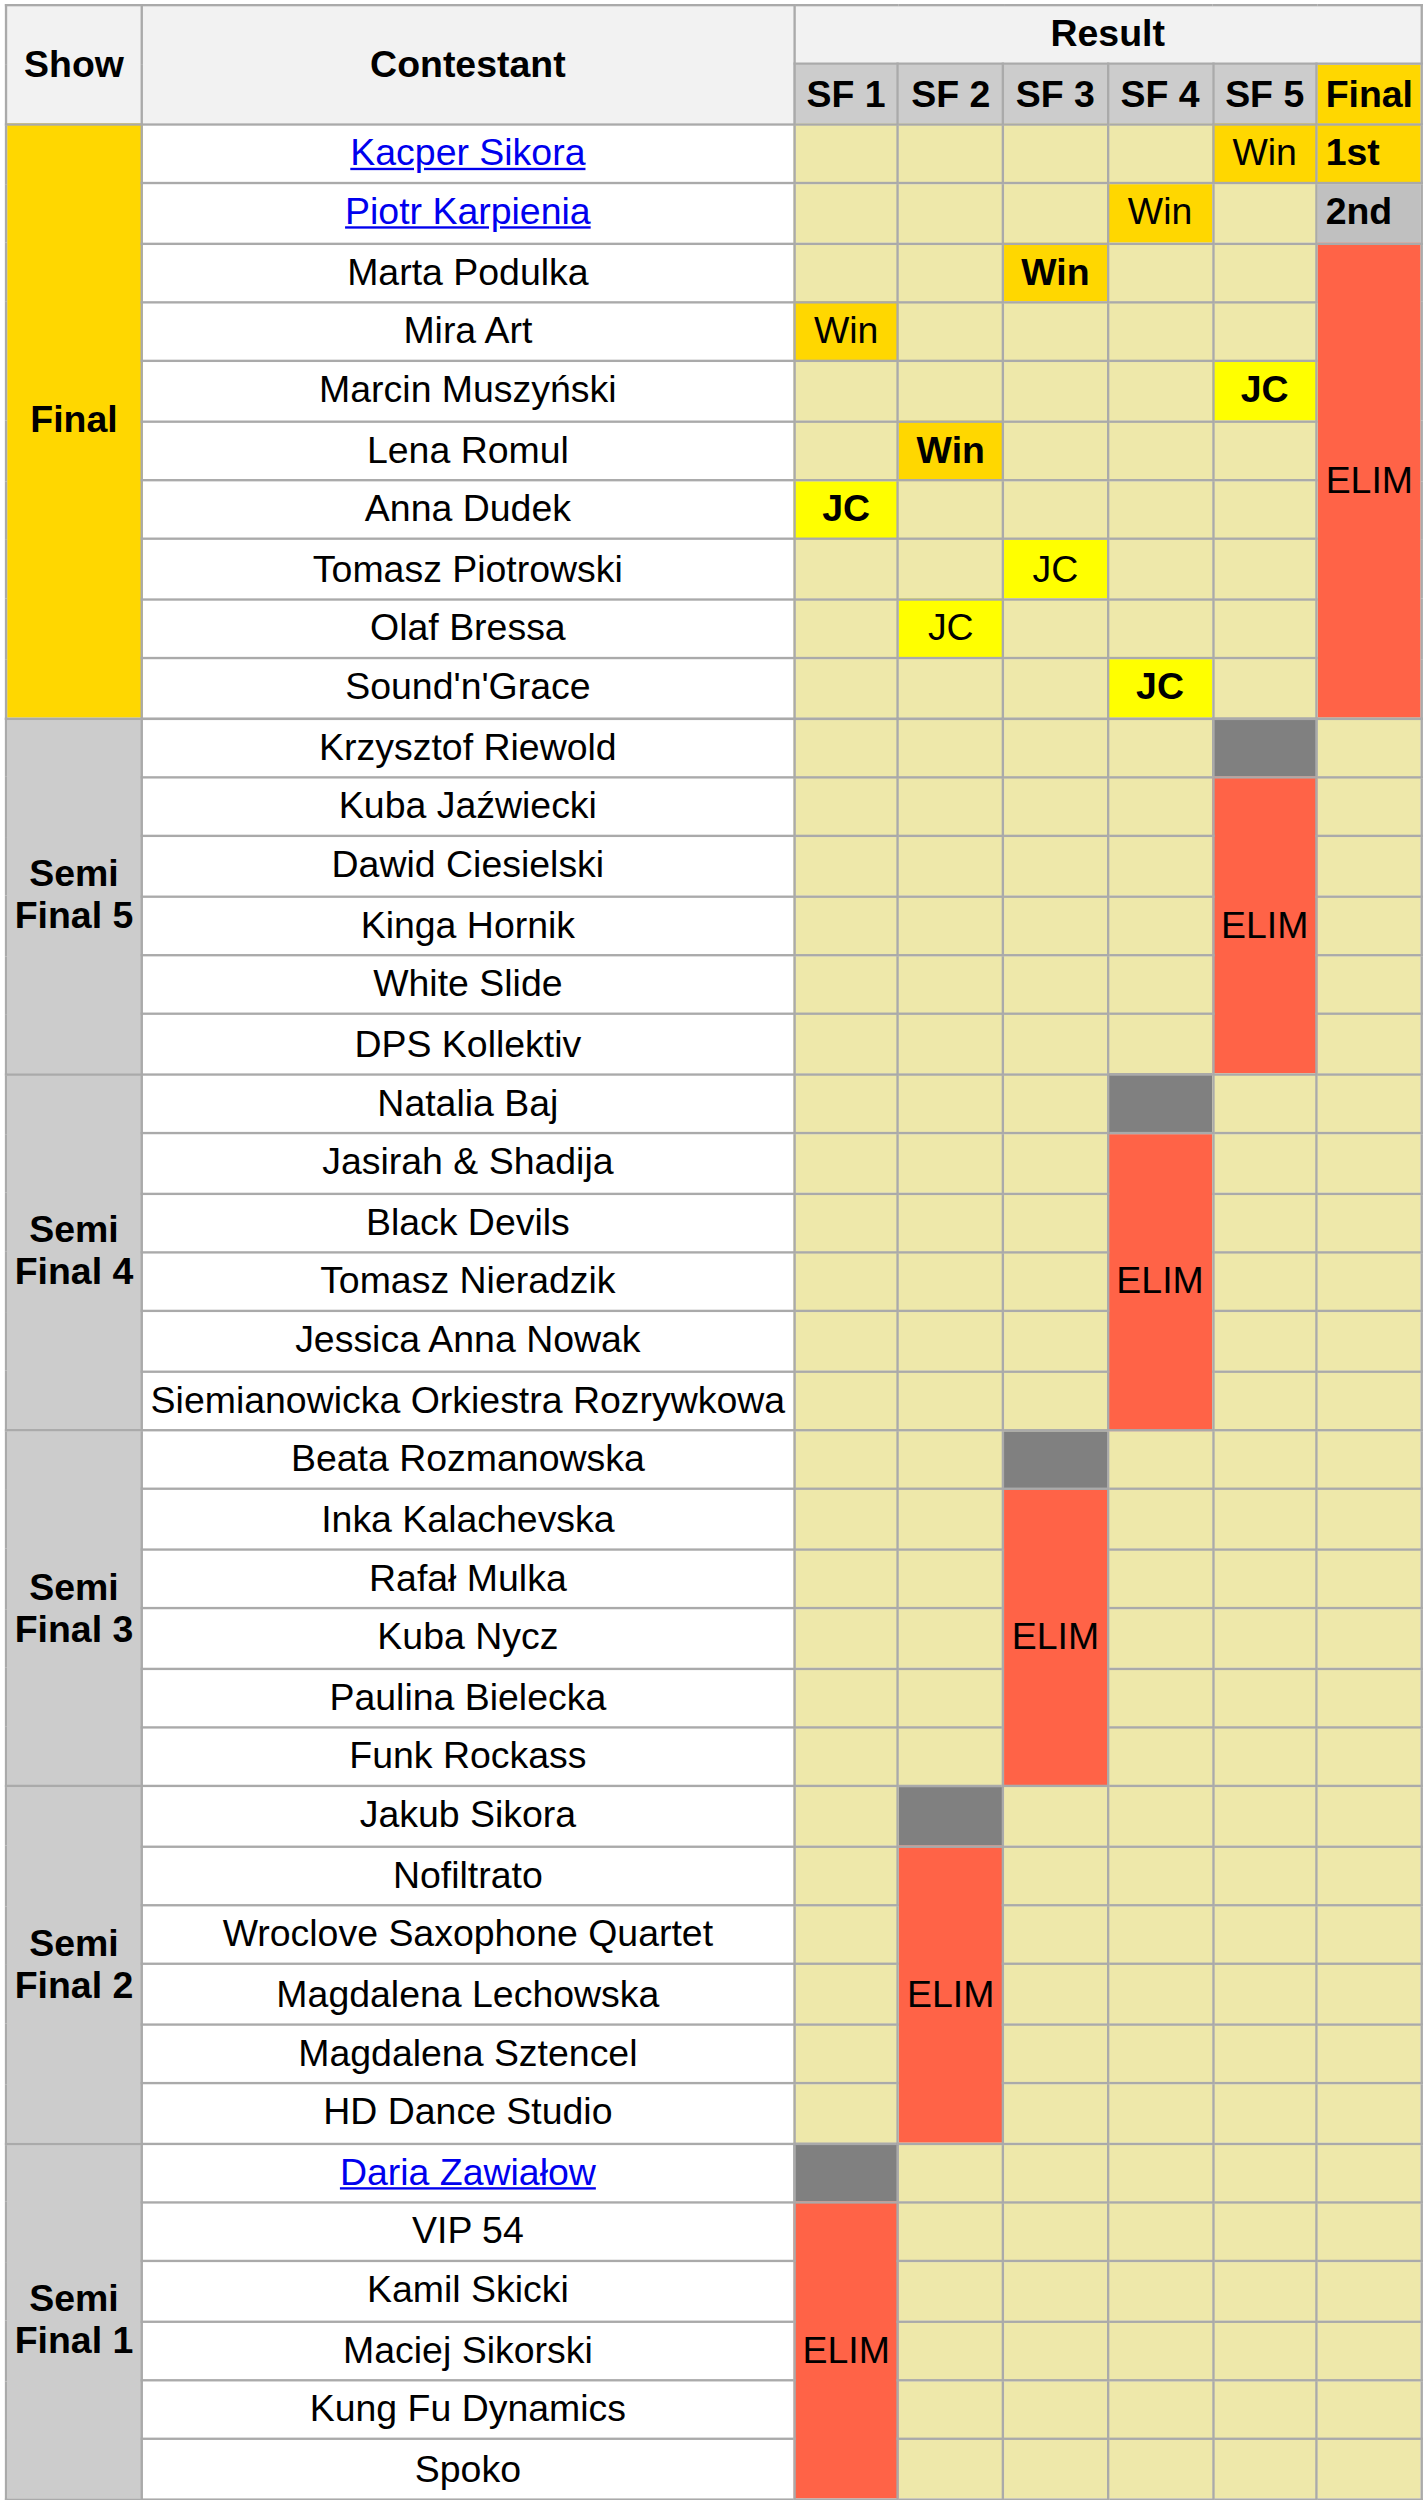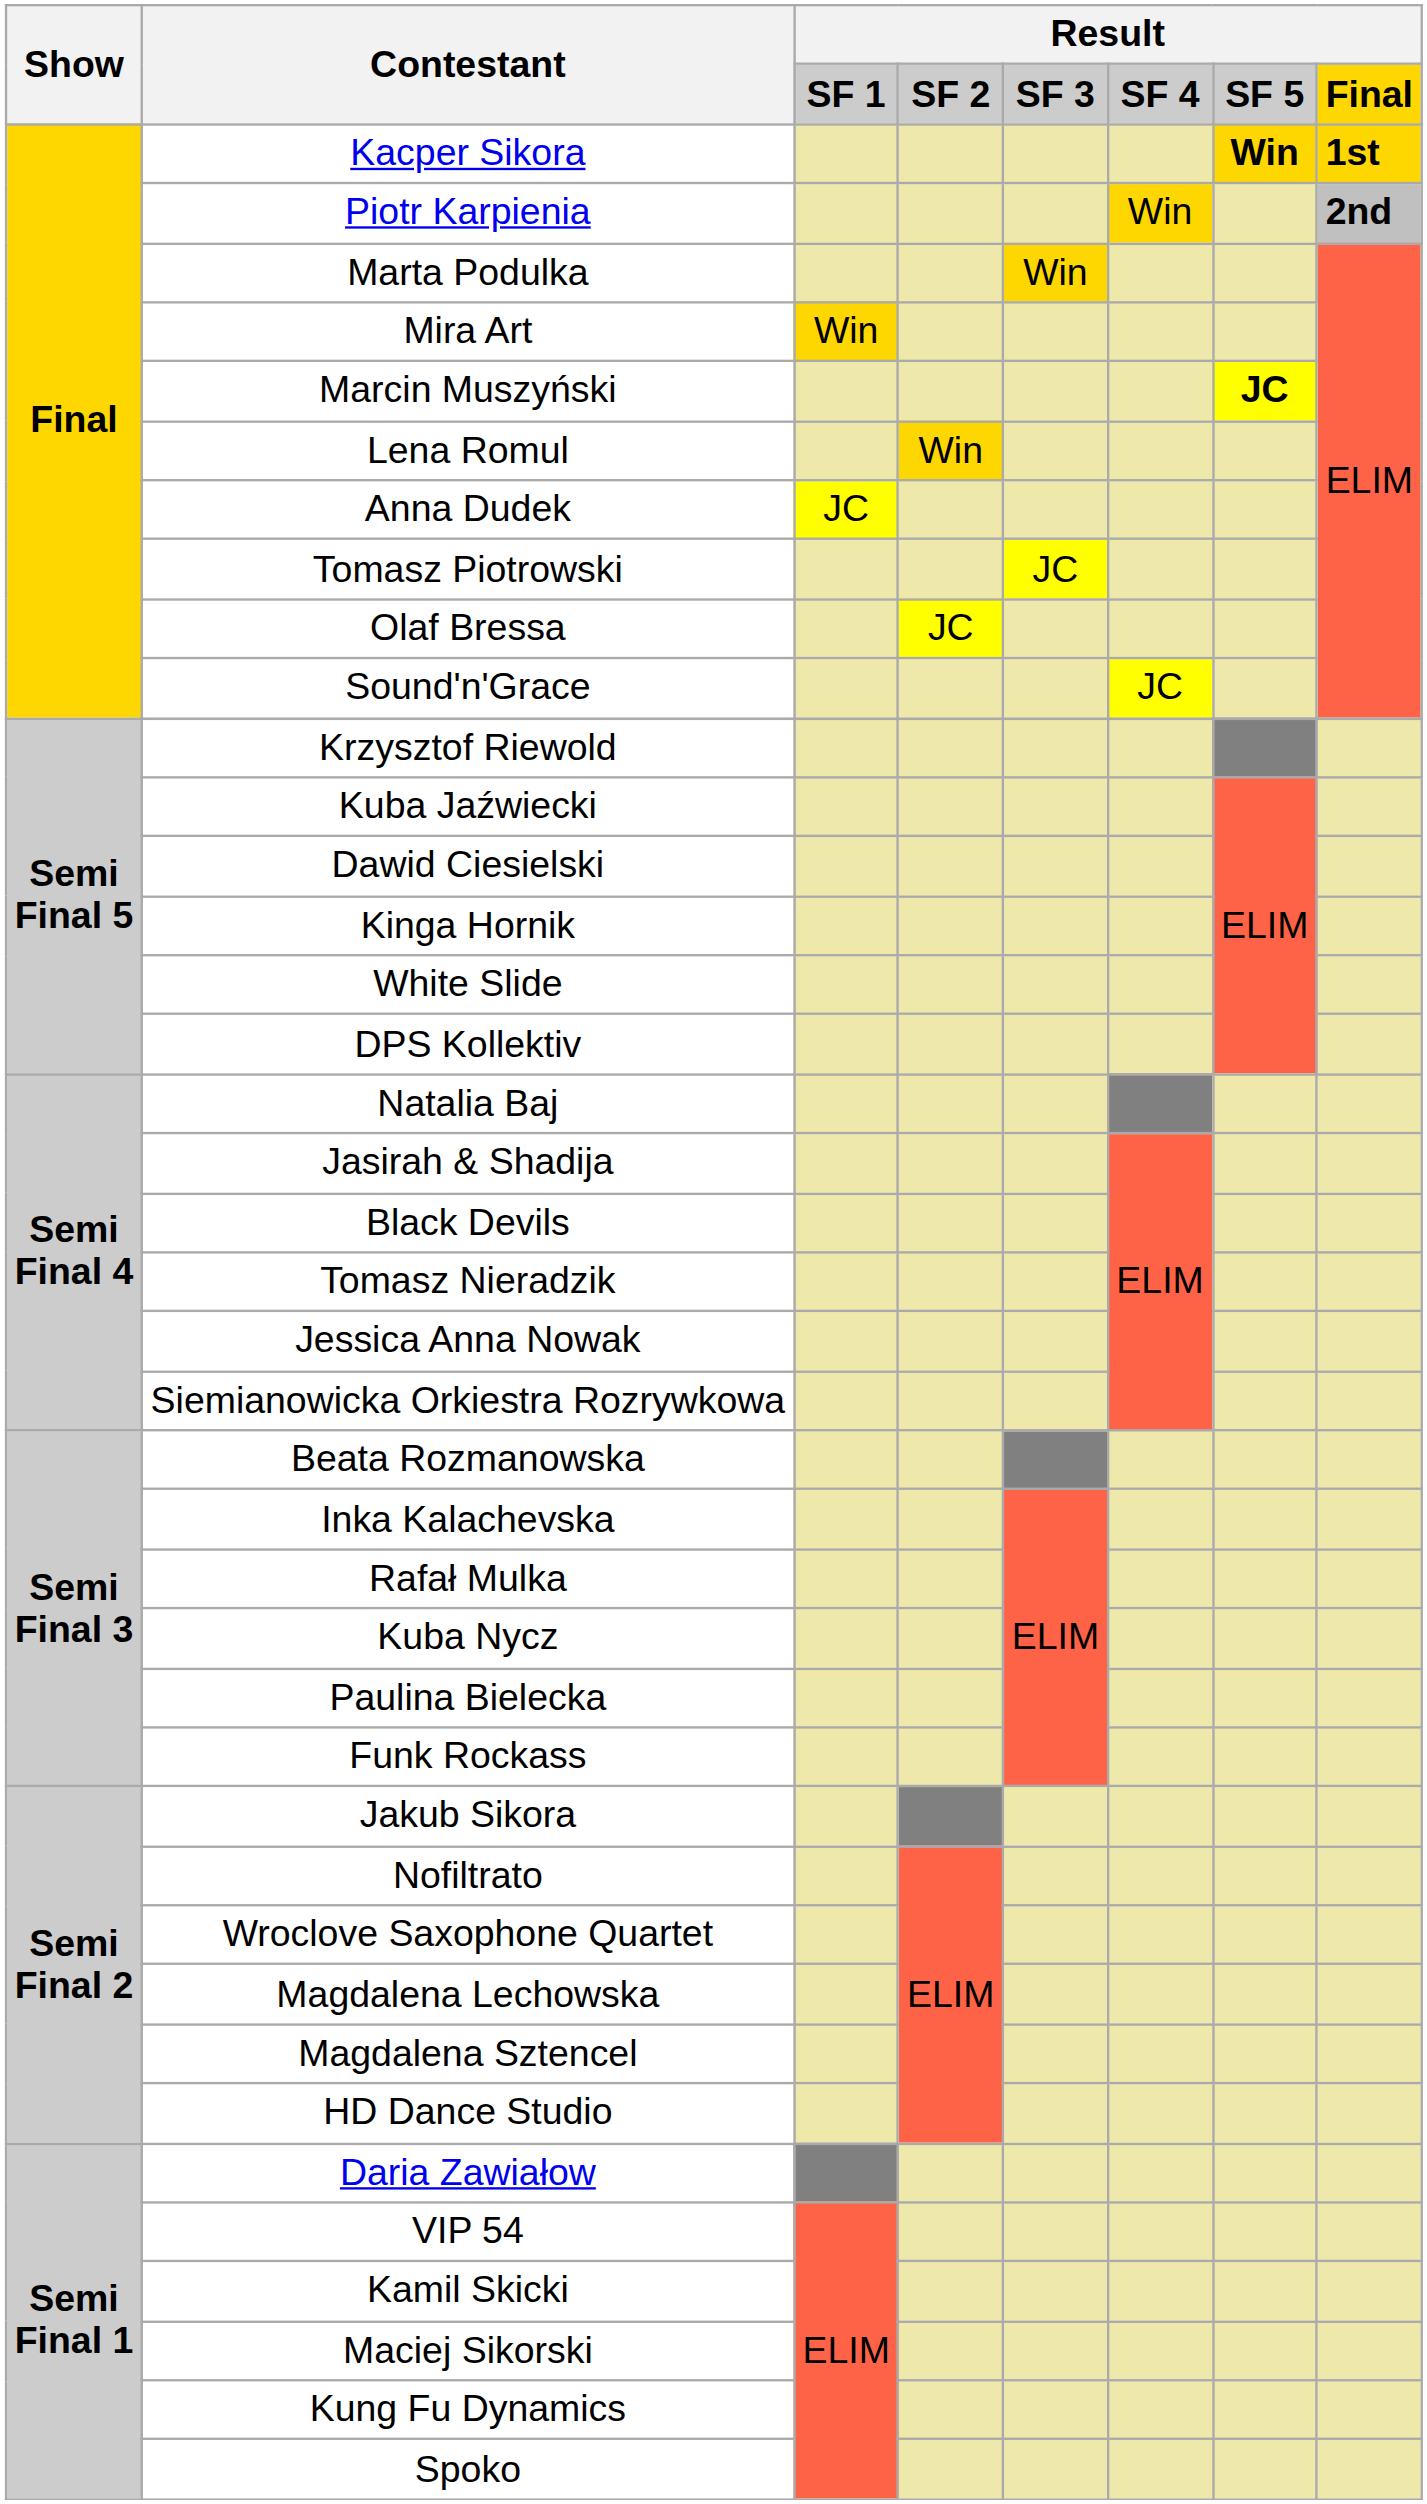(1265, 152) normal -> (1265, 152) bold
(1055, 271) bold -> (1055, 271) normal
(951, 449) bold -> (951, 449) normal
(846, 509) bold -> (846, 509) normal
(1160, 687) bold -> (1160, 687) normal
